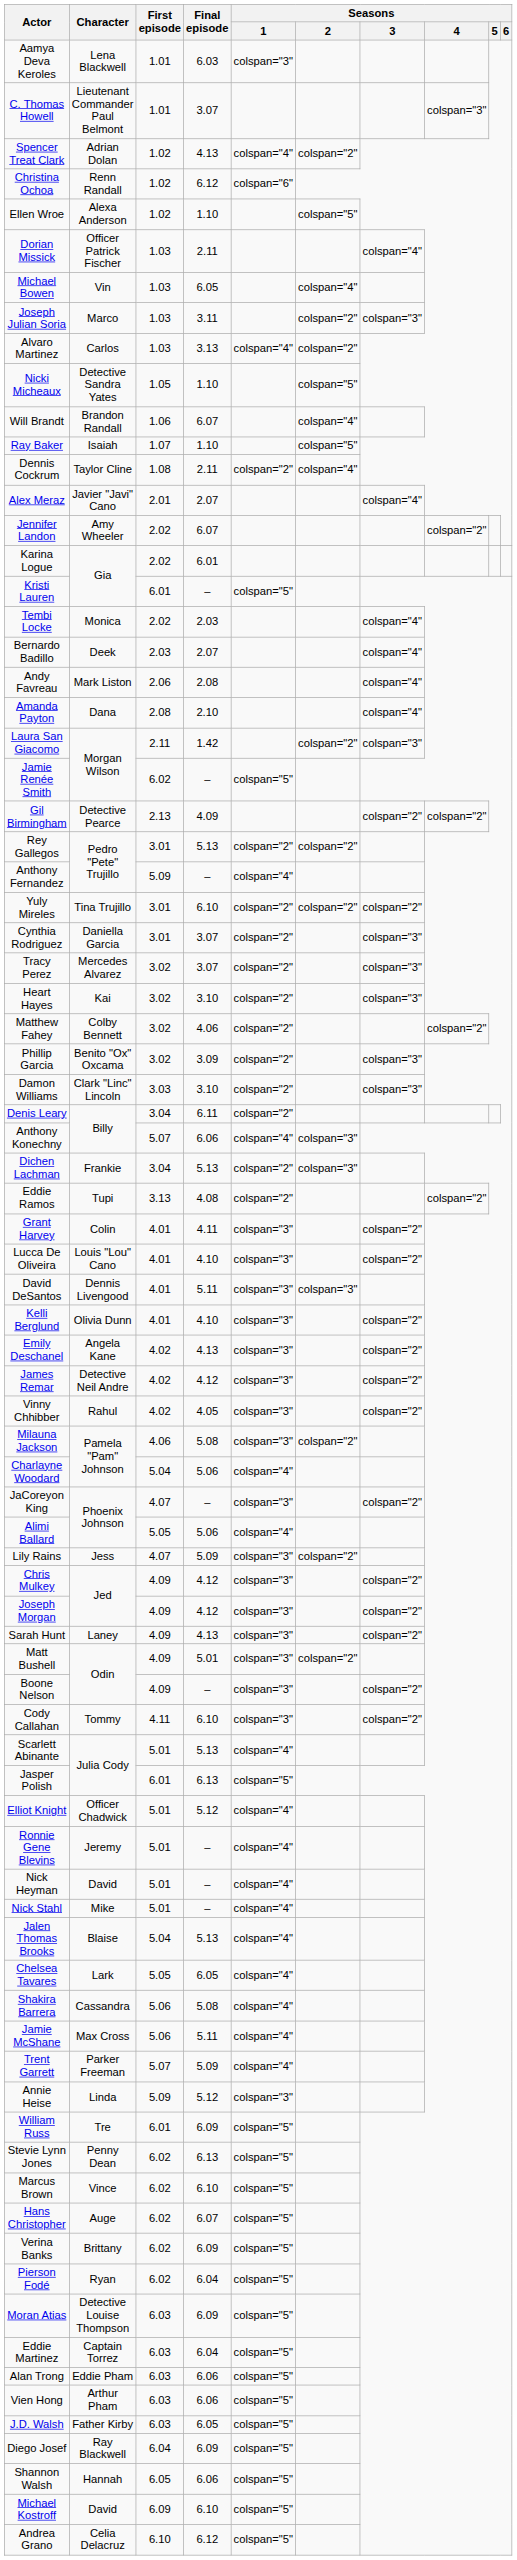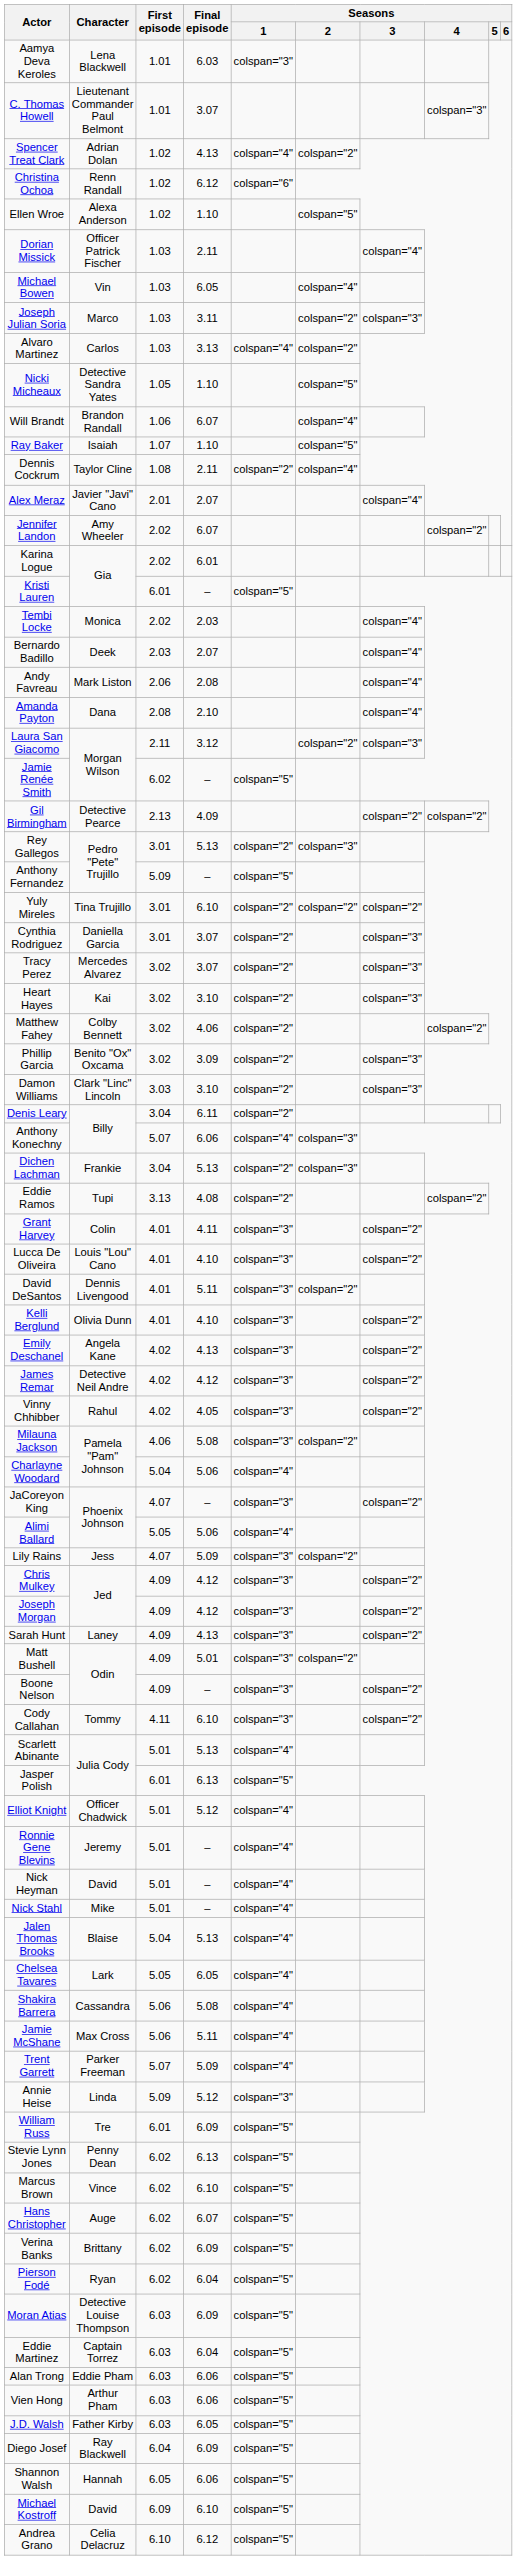(207, 743) 1.42 -> (207, 743) 3.12
(328, 846) colspan="2" -> (328, 846) colspan="3"
(263, 877) colspan="4" -> (263, 877) colspan="5"
(328, 1289) colspan="3" -> (328, 1289) colspan="2"
